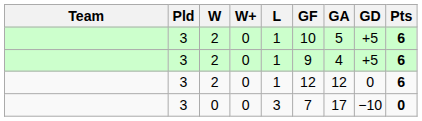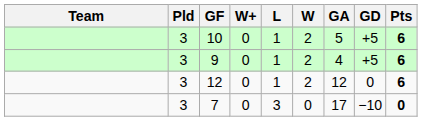columns swapped: (215, 16) <-> (308, 16)
